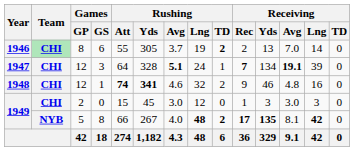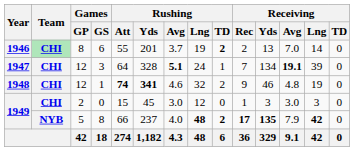(149, 48) 305 -> (149, 48) 201
(244, 66) bold -> (244, 66) normal
(317, 84) 16 -> (317, 84) 19
(149, 119) 267 -> (149, 119) 237
(292, 119) 8.1 -> (292, 119) 7.9
